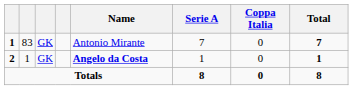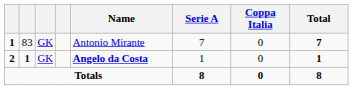(27, 59) normal -> (27, 59) bold
